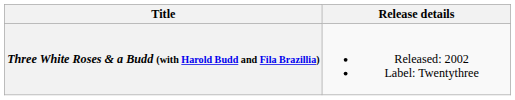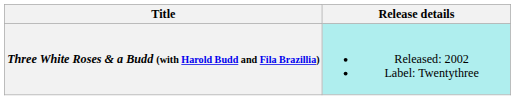(416, 66) no background -> (416, 66) paleturquoise background
